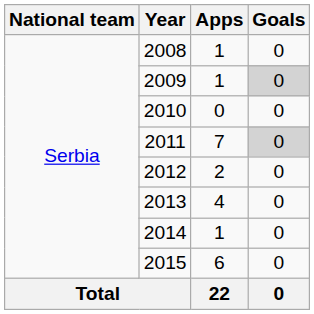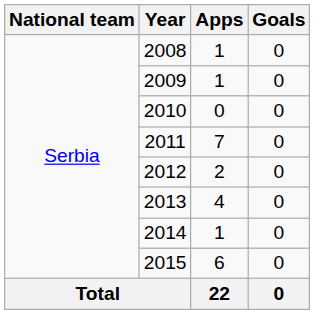(279, 80) lightgrey background -> (279, 80) no background
(279, 141) lightgrey background -> (279, 141) no background
